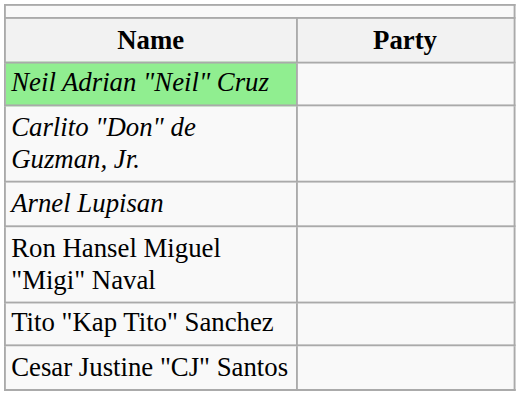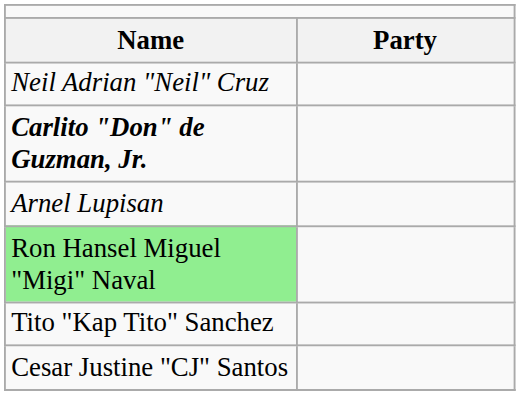(140, 83) lightgreen background -> (140, 83) no background
(103, 143) normal -> (108, 143) bold
(116, 263) no background -> (116, 263) lightgreen background
